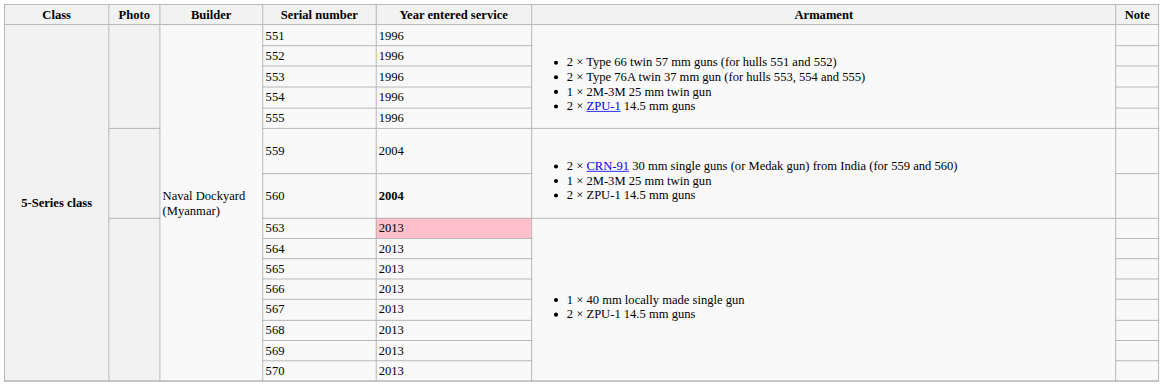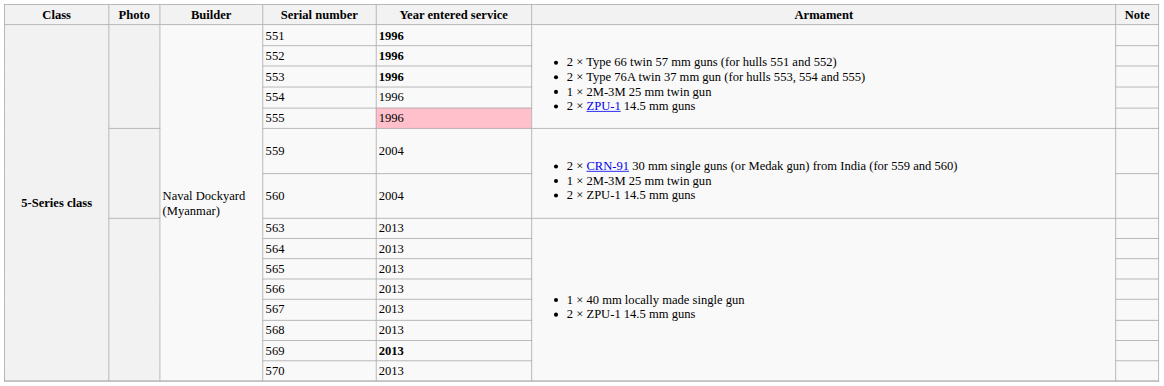(391, 34) normal -> (391, 34) bold
(391, 55) normal -> (391, 55) bold
(391, 76) normal -> (391, 76) bold
(391, 117) no background -> (391, 117) pink background
(391, 195) bold -> (391, 195) normal
(391, 227) pink background -> (391, 227) no background
(391, 350) normal -> (391, 350) bold
